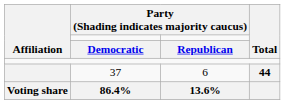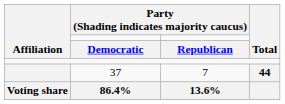(205, 72) 6 -> (205, 72) 7
